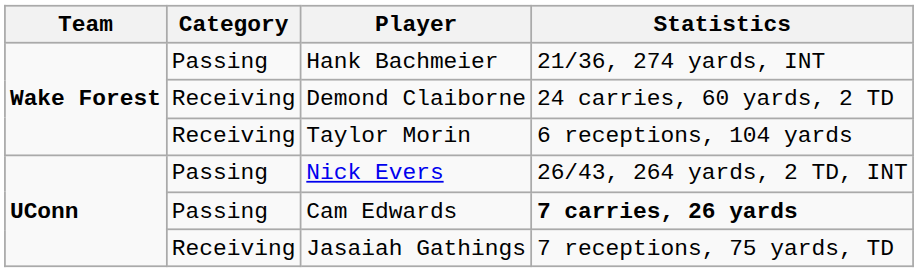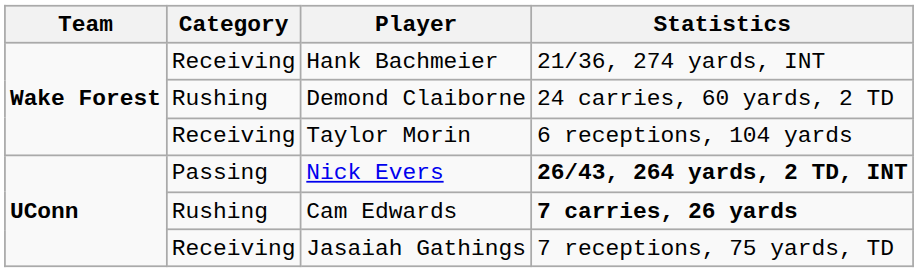(220, 62) Passing -> (234, 62) Receiving
(234, 99) Receiving -> (220, 99) Rushing
(722, 174) normal -> (722, 174) bold
(220, 211) Passing -> (220, 211) Rushing
